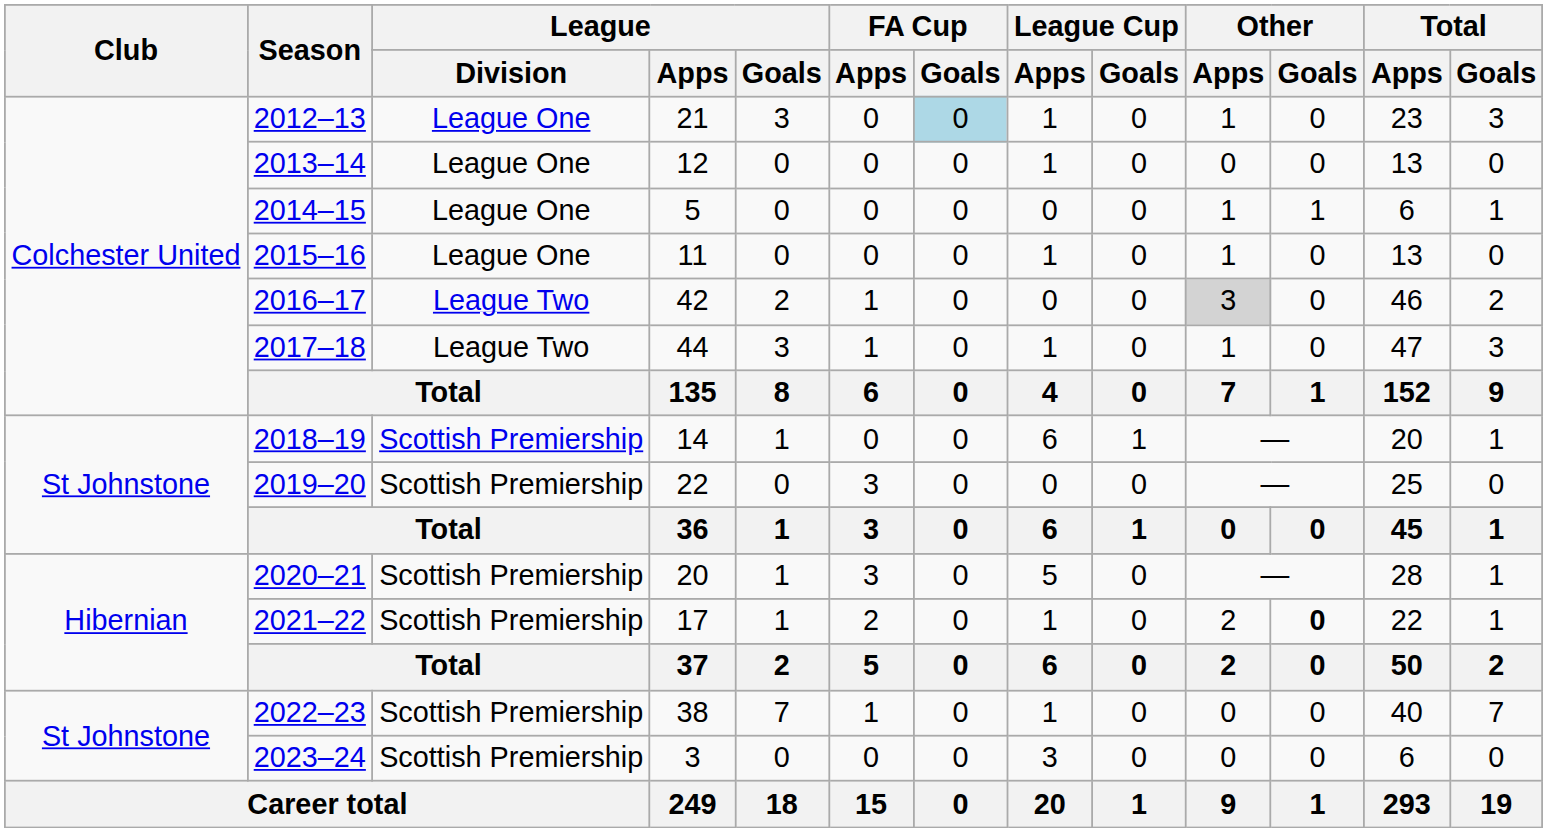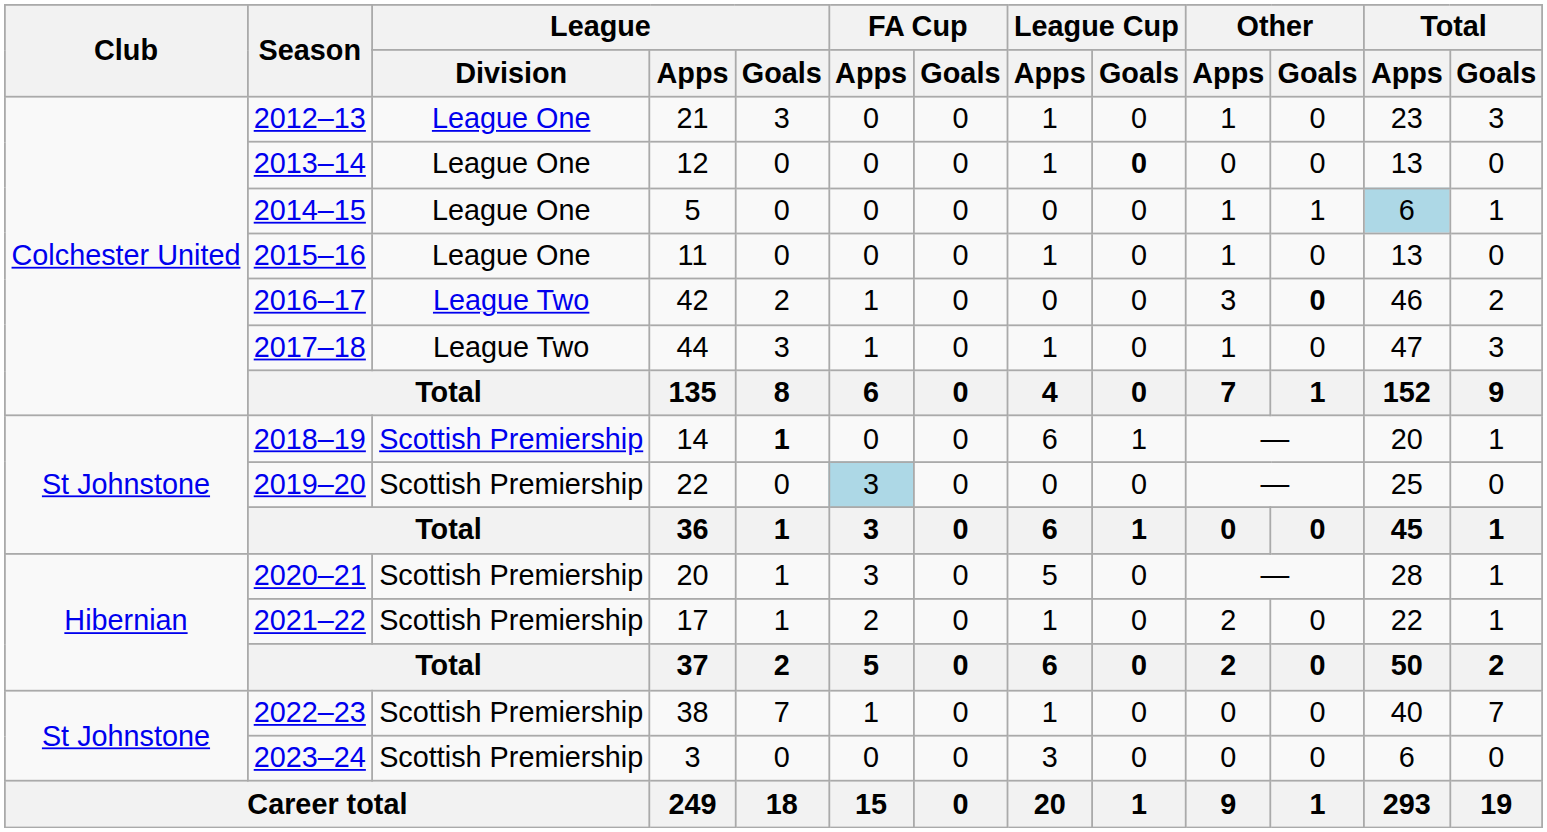(960, 118) lightblue background -> (960, 118) no background
(1139, 164) normal -> (1139, 164) bold
(1407, 210) no background -> (1407, 210) lightblue background
(1228, 301) lightgrey background -> (1228, 301) no background
(1318, 301) normal -> (1318, 301) bold
(782, 438) normal -> (782, 438) bold
(871, 484) no background -> (871, 484) lightblue background
(1318, 621) bold -> (1318, 621) normal
